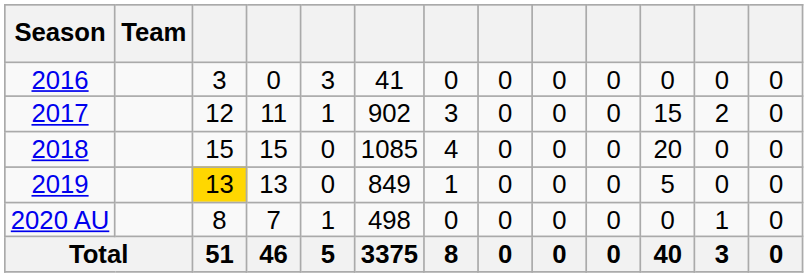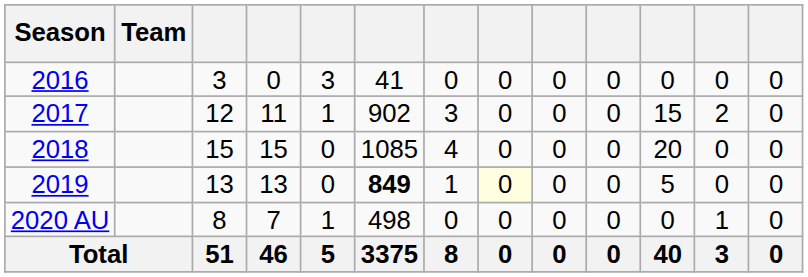(219, 184) gold background -> (219, 184) no background
(389, 184) normal -> (389, 184) bold
(505, 184) no background -> (505, 184) lightyellow background
